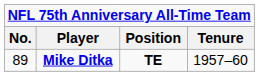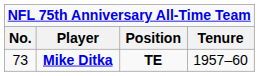(20, 60) 89 -> (20, 60) 73
